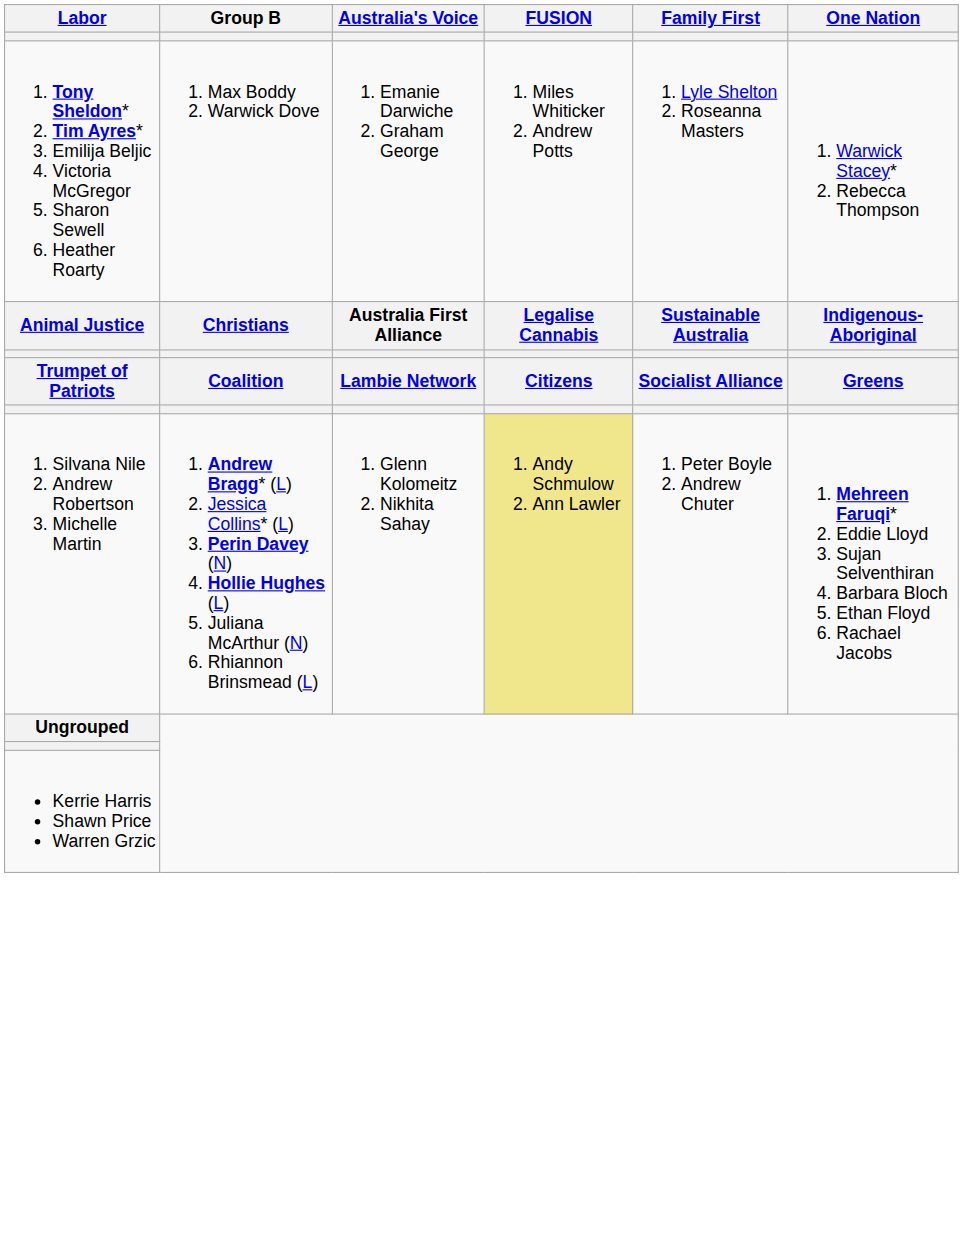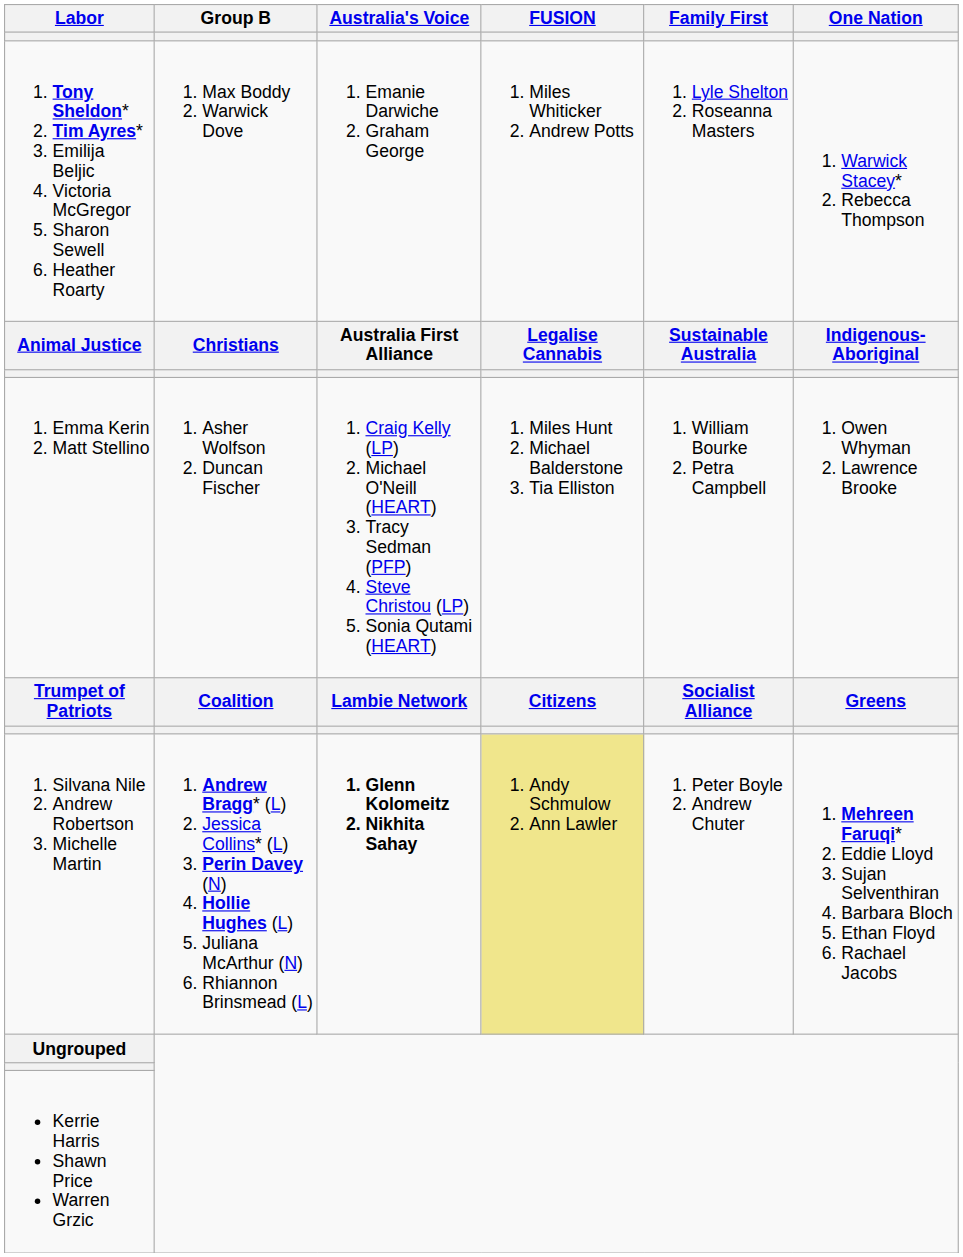+ row: (79, 439)
(408, 494) normal -> (399, 815) bold
